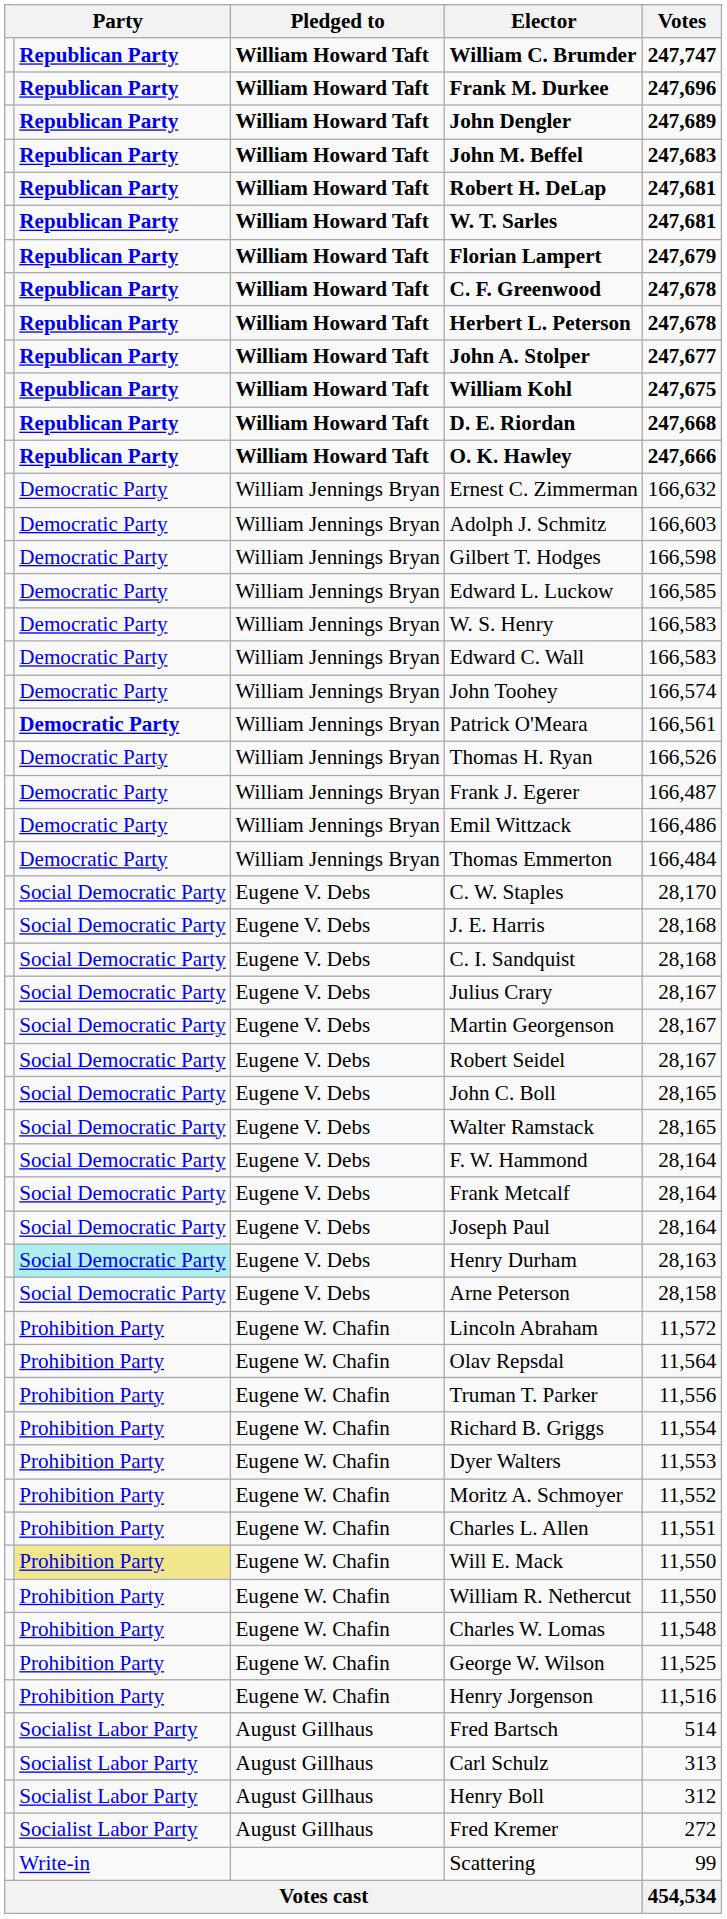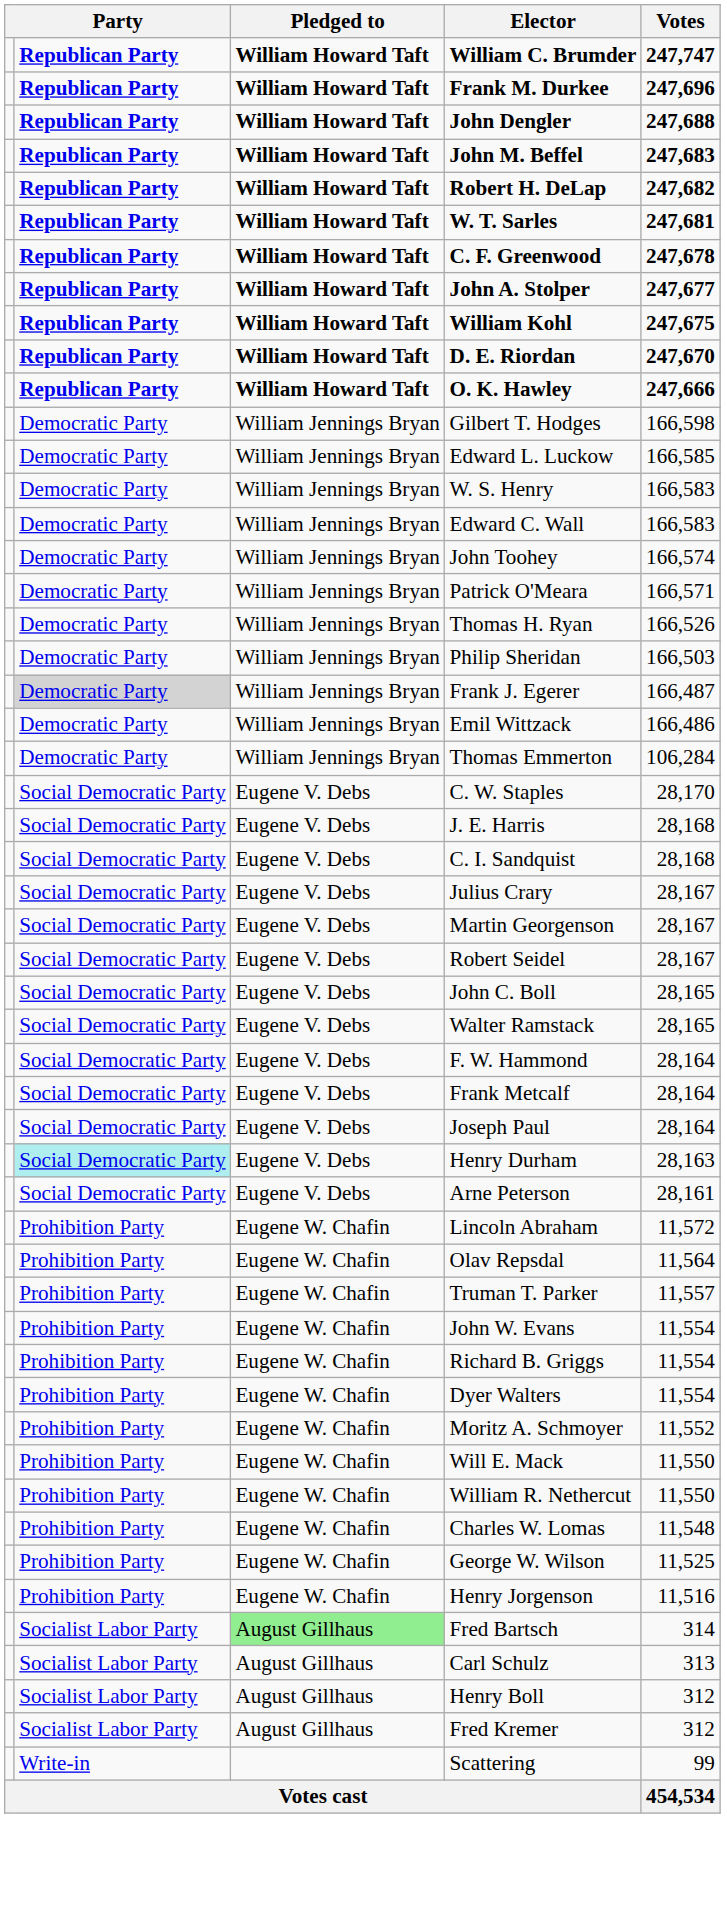(682, 121) 247,689 -> (680, 121) 247,688
(682, 188) 247,681 -> (680, 188) 247,682
- row: (526, 255)
- row: (540, 322)
(682, 423) 247,668 -> (680, 356) 247,670
- row: (544, 490)
- row: (528, 523)
(99, 724) bold -> (93, 590) normal
(682, 724) 166,561 -> (680, 590) 166,571
+ row: (515, 657)
(93, 791) no background -> (93, 691) lightgrey background
(682, 858) 166,484 -> (680, 758) 106,284
(687, 1294) 28,158 -> (686, 1193) 28,161
(688, 1394) 11,556 -> (686, 1294) 11,557
+ row: (512, 1327)
(688, 1461) 11,553 -> (686, 1394) 11,554
- row: (519, 1528)
(92, 1562) khaki background -> (92, 1461) no background
(304, 1729) no background -> (304, 1629) lightgreen background
(700, 1729) 514 -> (699, 1629) 314
(700, 1829) 272 -> (699, 1729) 312
